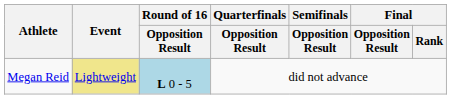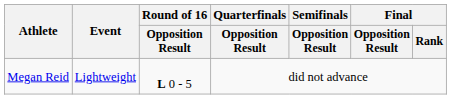(105, 76) khaki background -> (105, 76) no background
(175, 84) lightblue background -> (175, 84) no background
